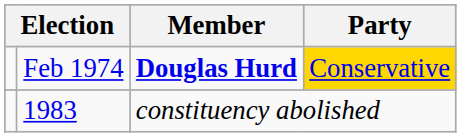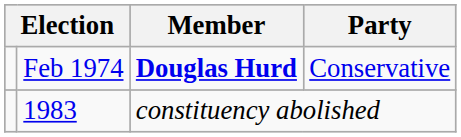(380, 68) gold background -> (380, 68) no background
